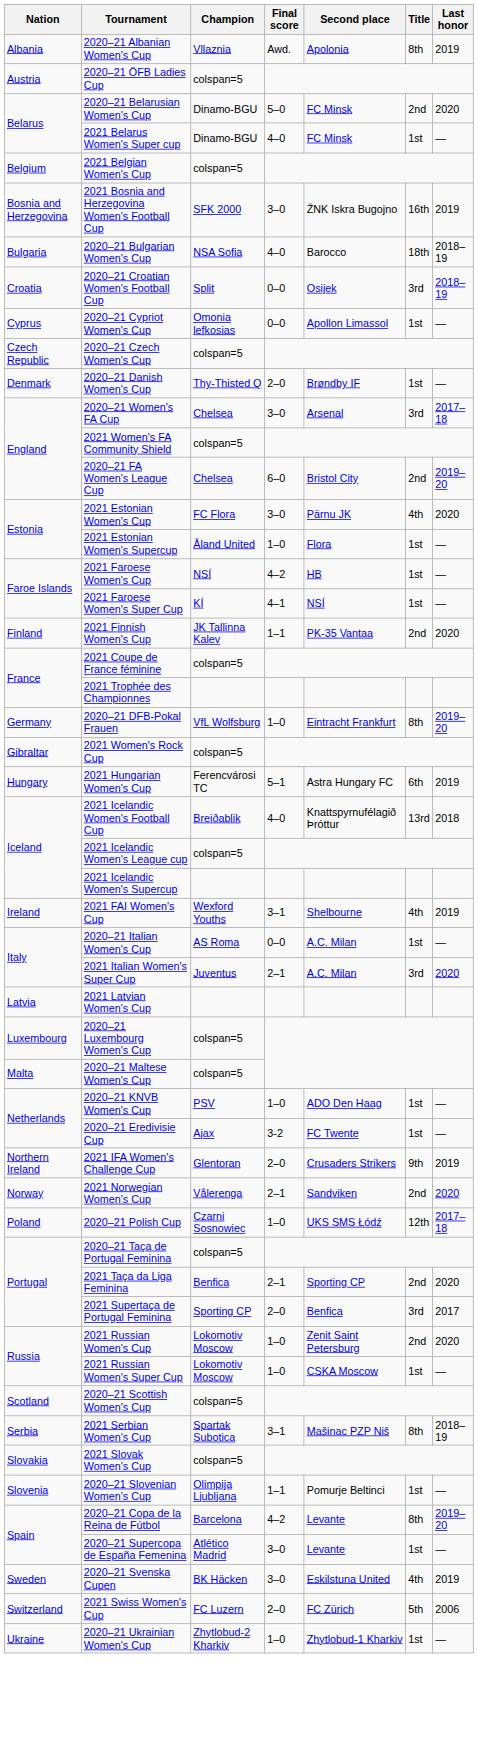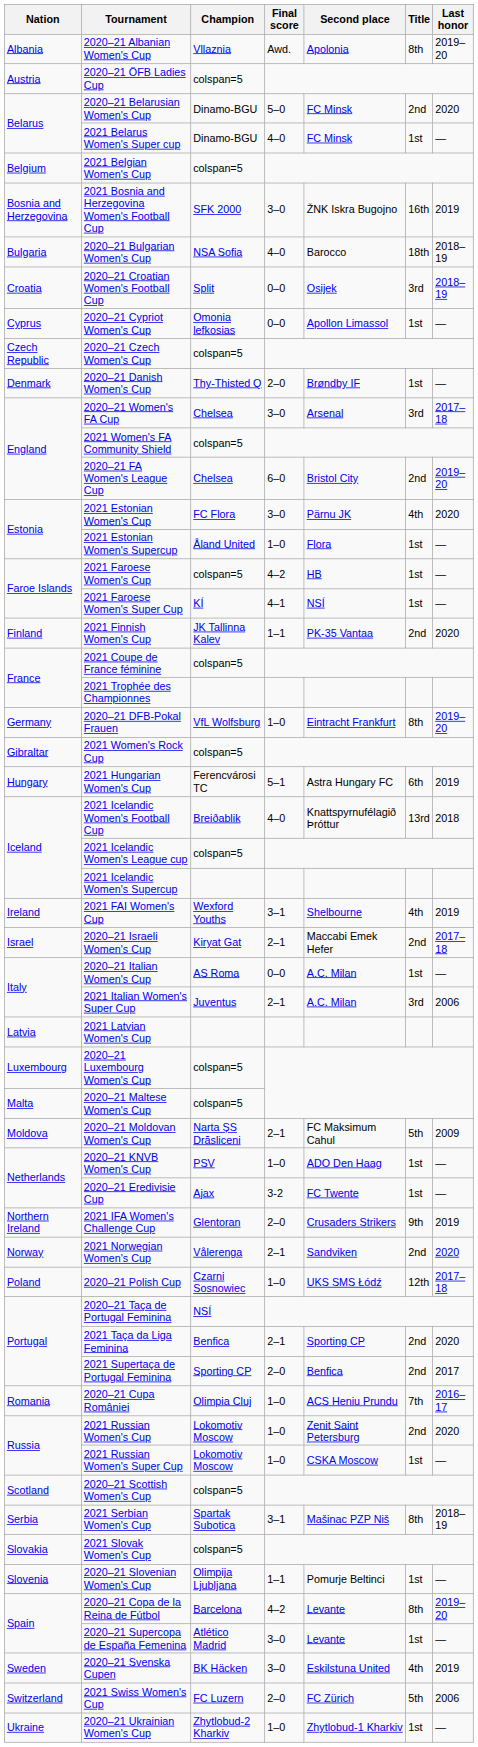(447, 49) 2019 -> (450, 49) 2019–20
(202, 574) NSÍ -> (218, 574) colspan=5
+ row: (121, 943)
(447, 972) 2020 -> (447, 1002) 2006
+ row: (130, 1133)
(218, 1252) colspan=5 -> (202, 1312) NSÍ
(416, 1312) 3rd -> (417, 1371) 2nd
+ row: (119, 1401)
